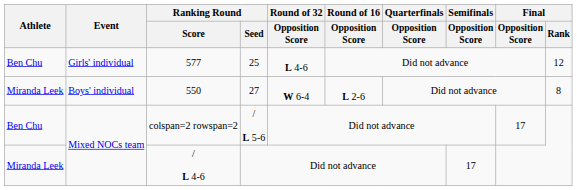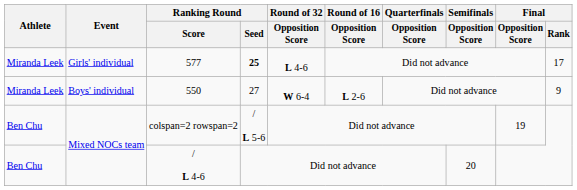(24, 62) Ben Chu -> (35, 62) Miranda Leek
(254, 62) normal -> (254, 62) bold
(559, 62) 12 -> (559, 62) 17
(559, 91) 8 -> (559, 91) 9
(520, 125) 17 -> (520, 125) 19
(35, 166) Miranda Leek -> (24, 166) Ben Chu
(471, 166) 17 -> (471, 166) 20
